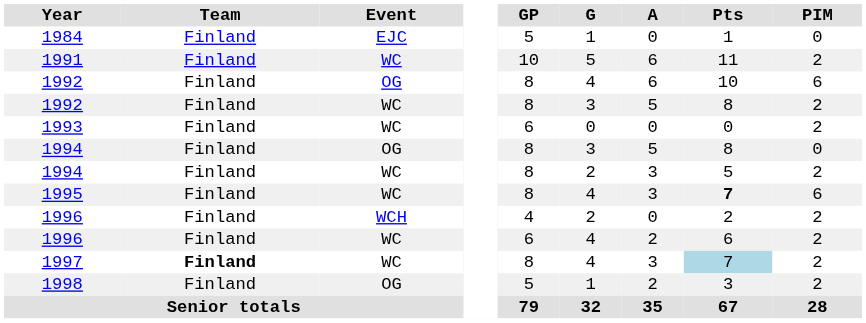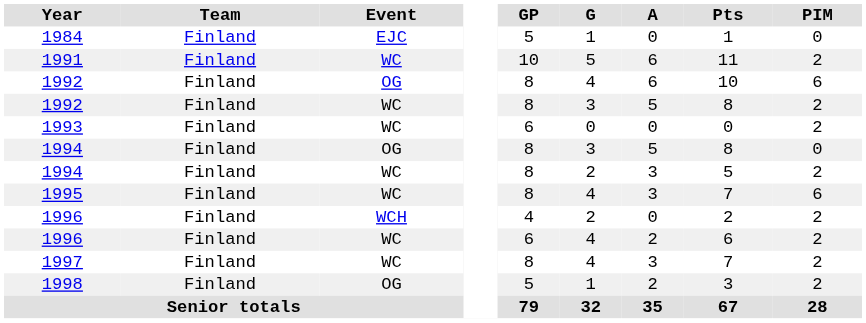(728, 195) bold -> (728, 195) normal
(220, 262) bold -> (220, 262) normal
(728, 262) lightblue background -> (728, 262) no background
